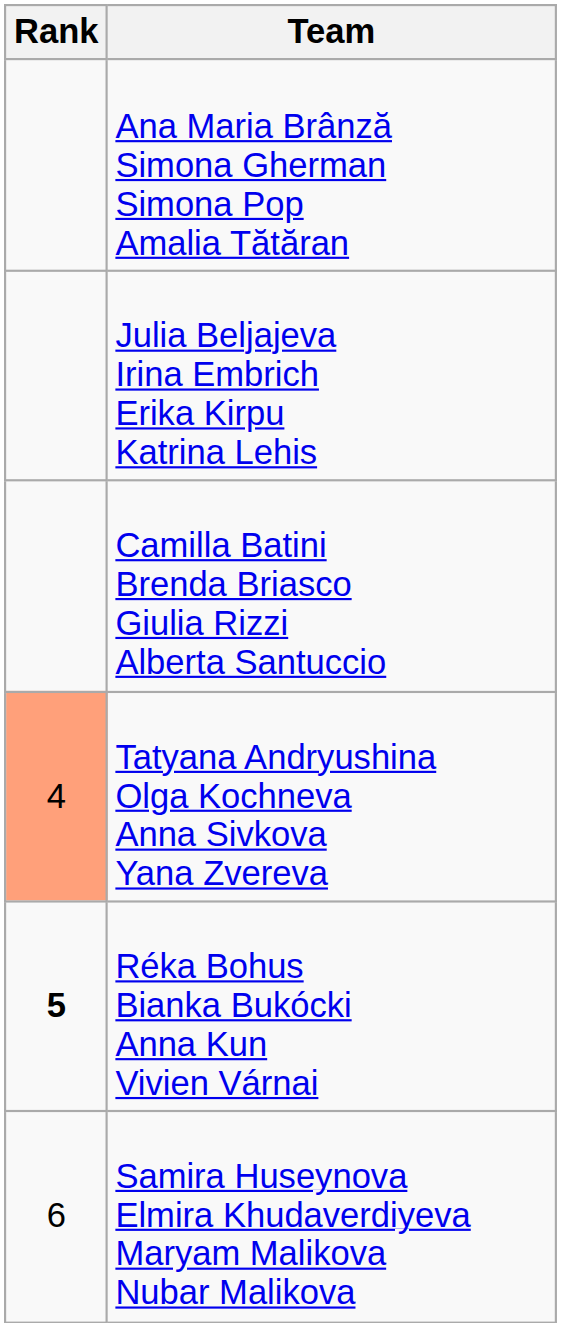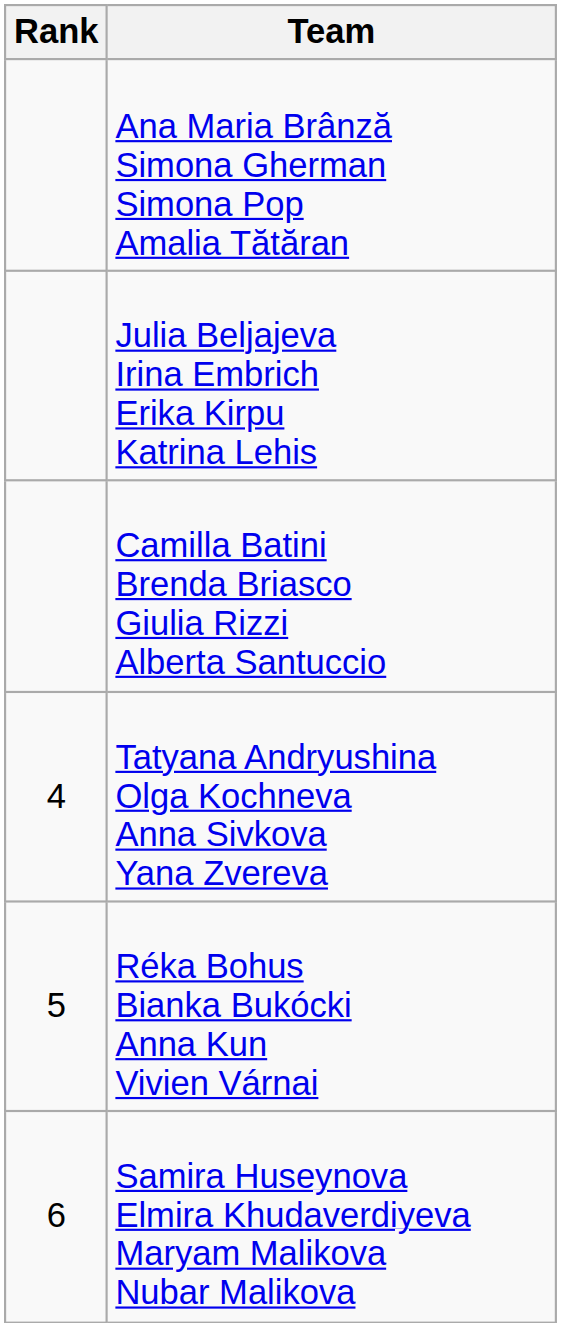(56, 795) lightsalmon background -> (56, 795) no background
(56, 1005) bold -> (56, 1005) normal
